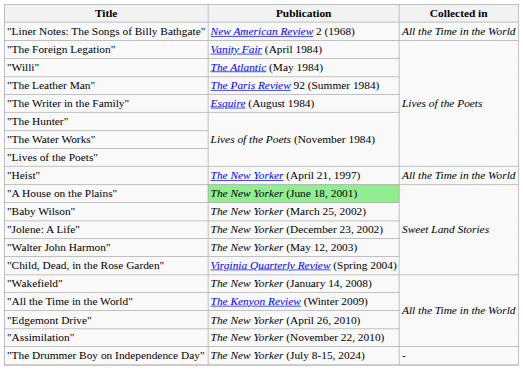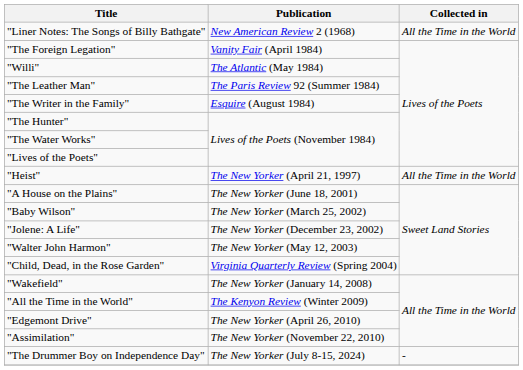(284, 193) lightgreen background -> (284, 193) no background
